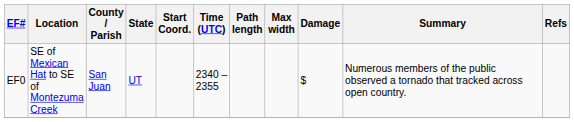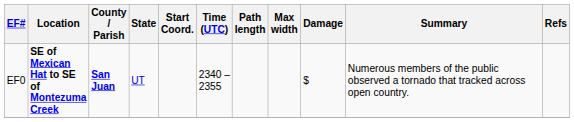(57, 80) normal -> (58, 80) bold
(100, 80) normal -> (103, 80) bold
